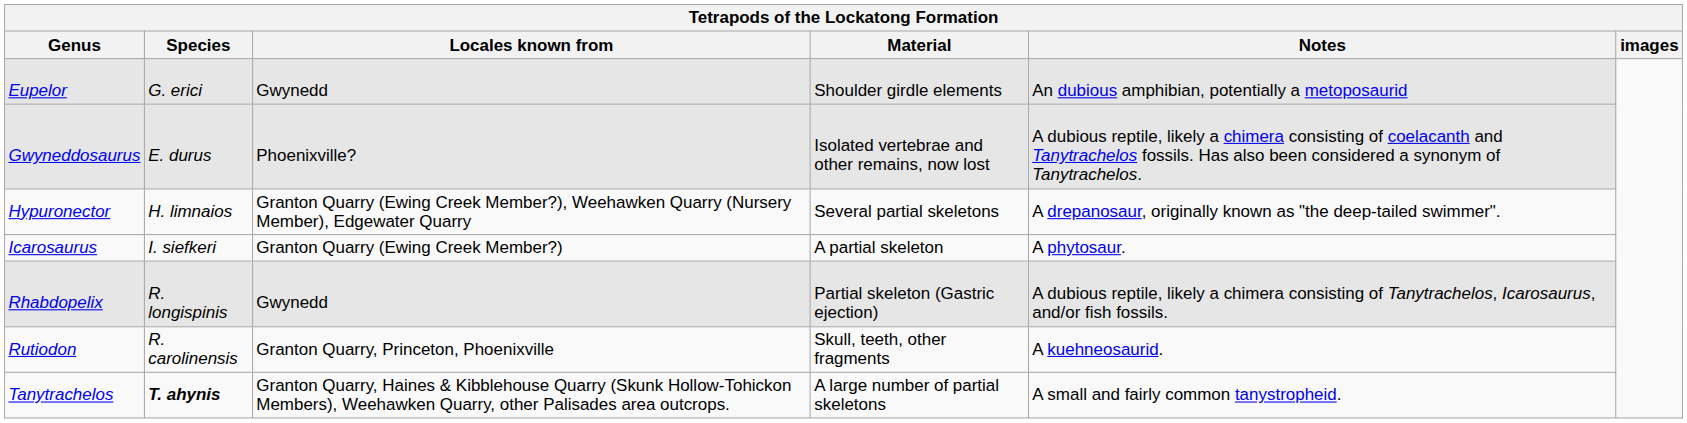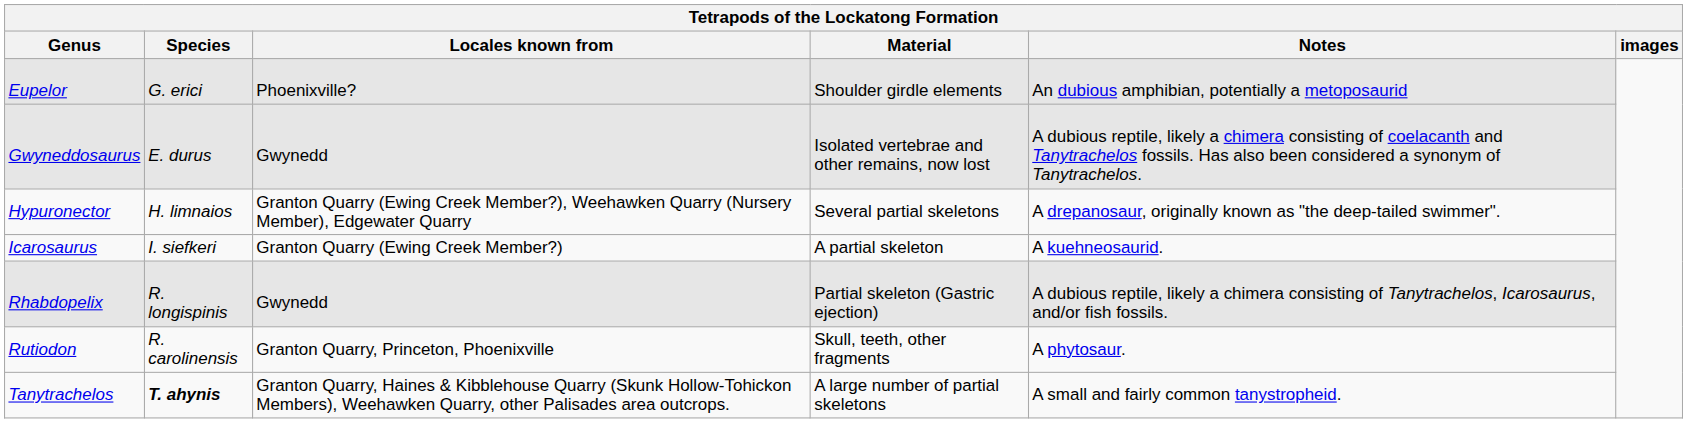(292, 90) Gwynedd -> (306, 90) Phoenixville?
(306, 155) Phoenixville? -> (292, 155) Gwynedd
(1079, 247) A phytosaur. -> (1098, 247) A kuehneosaurid.
(1098, 349) A kuehneosaurid. -> (1079, 349) A phytosaur.
